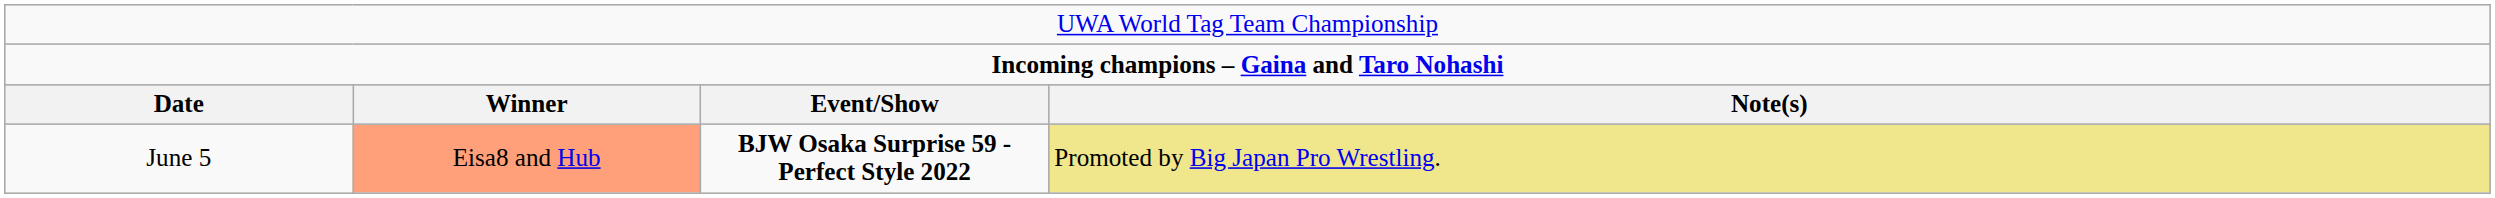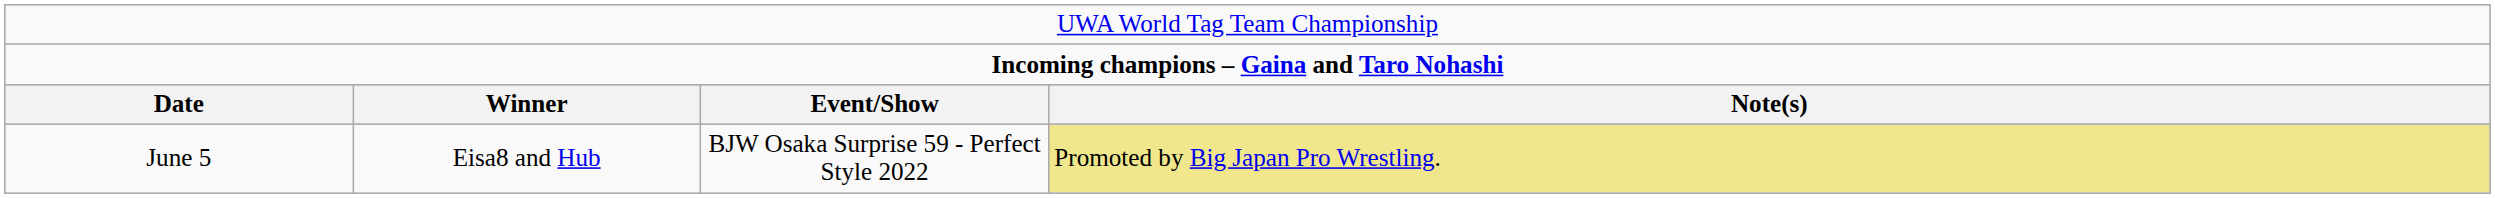(527, 158) lightsalmon background -> (527, 158) no background
(875, 158) bold -> (875, 158) normal
